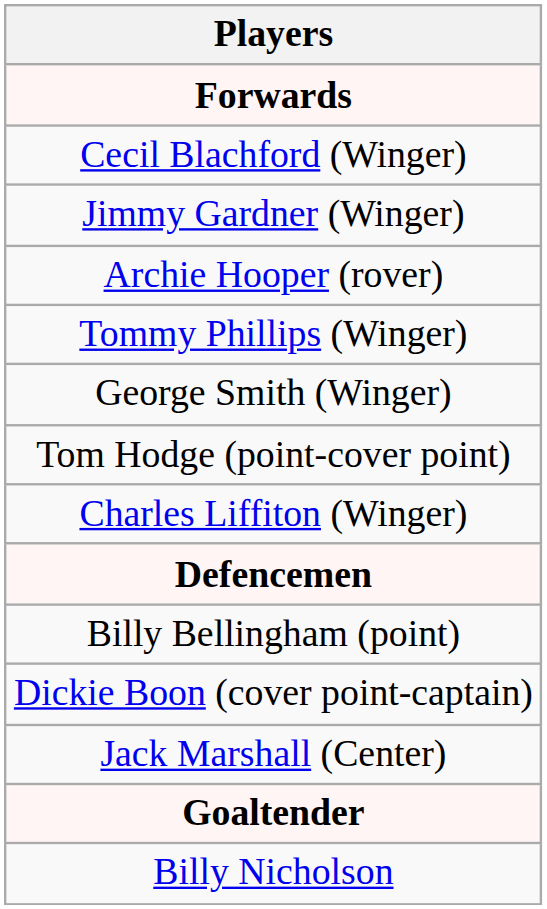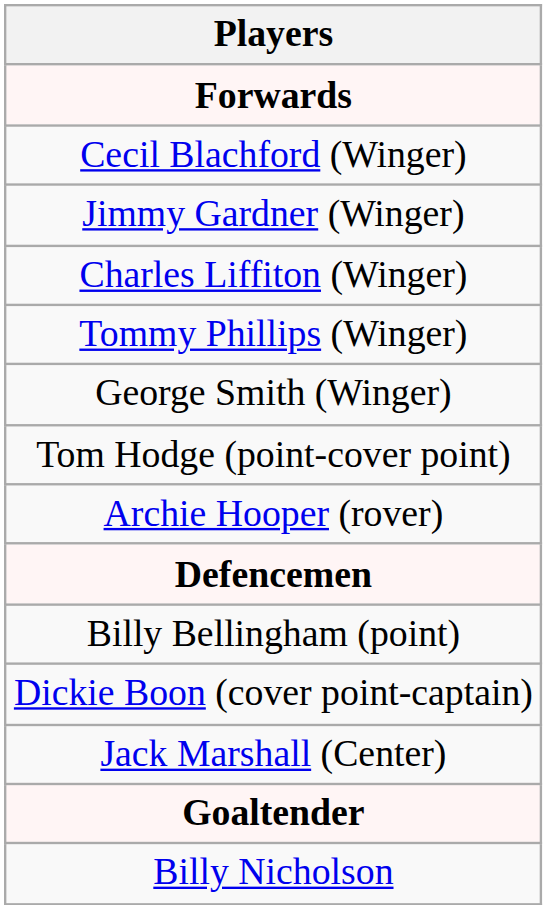(273, 273) Archie Hooper (rover) -> (273, 273) Charles Liffiton (Winger)
(273, 513) Charles Liffiton (Winger) -> (273, 513) Archie Hooper (rover)
